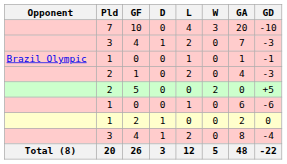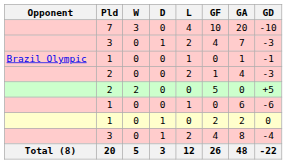columns swapped: (215, 12) <-> (136, 12)
